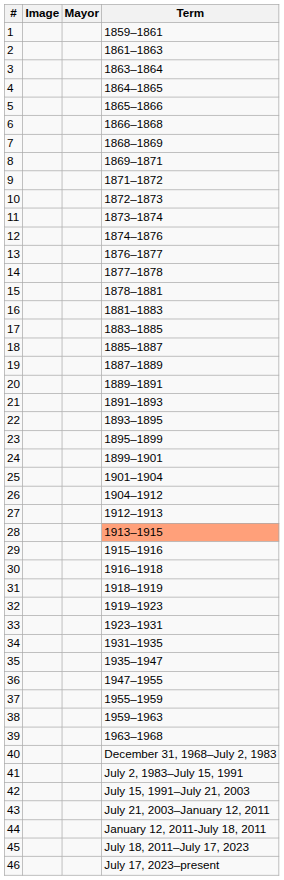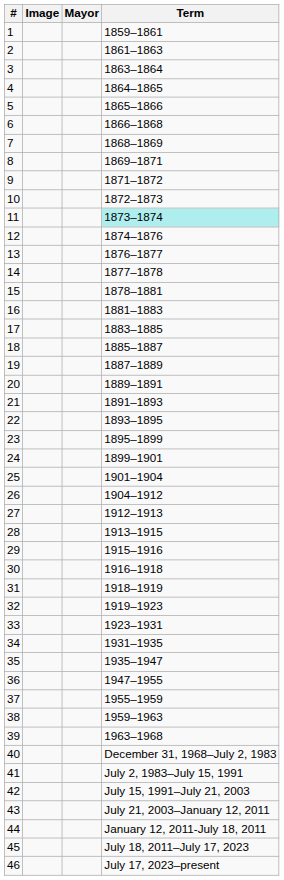(134, 217) no background -> (134, 217) paleturquoise background
(134, 532) lightsalmon background -> (134, 532) no background
